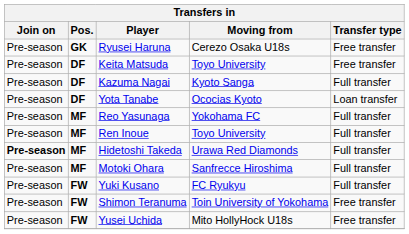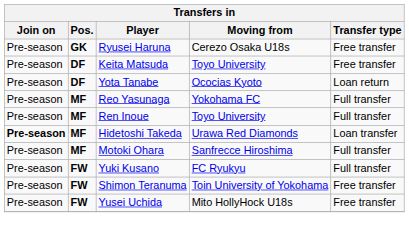- row: (134, 82)
(365, 99) Loan transfer -> (361, 82) Loan return
(362, 151) Full transfer -> (365, 133) Loan transfer
